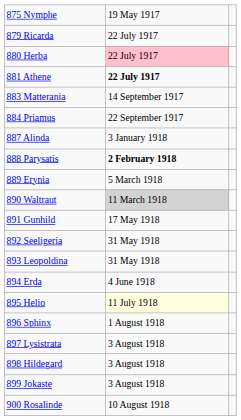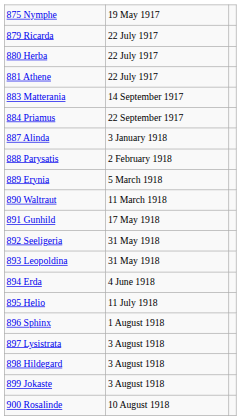(133, 56) pink background -> (133, 56) no background
(134, 76) bold -> (133, 76) normal
(142, 158) bold -> (140, 158) normal
(137, 200) lightgrey background -> (137, 200) no background
(133, 302) lightyellow background -> (133, 302) no background
